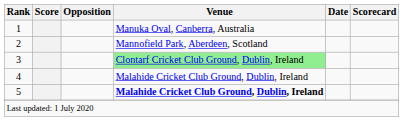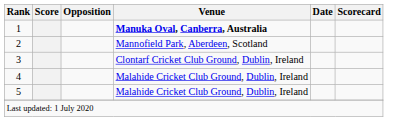(185, 28) normal -> (191, 28) bold
(210, 60) lightgreen background -> (210, 60) no background
(219, 92) bold -> (212, 92) normal
